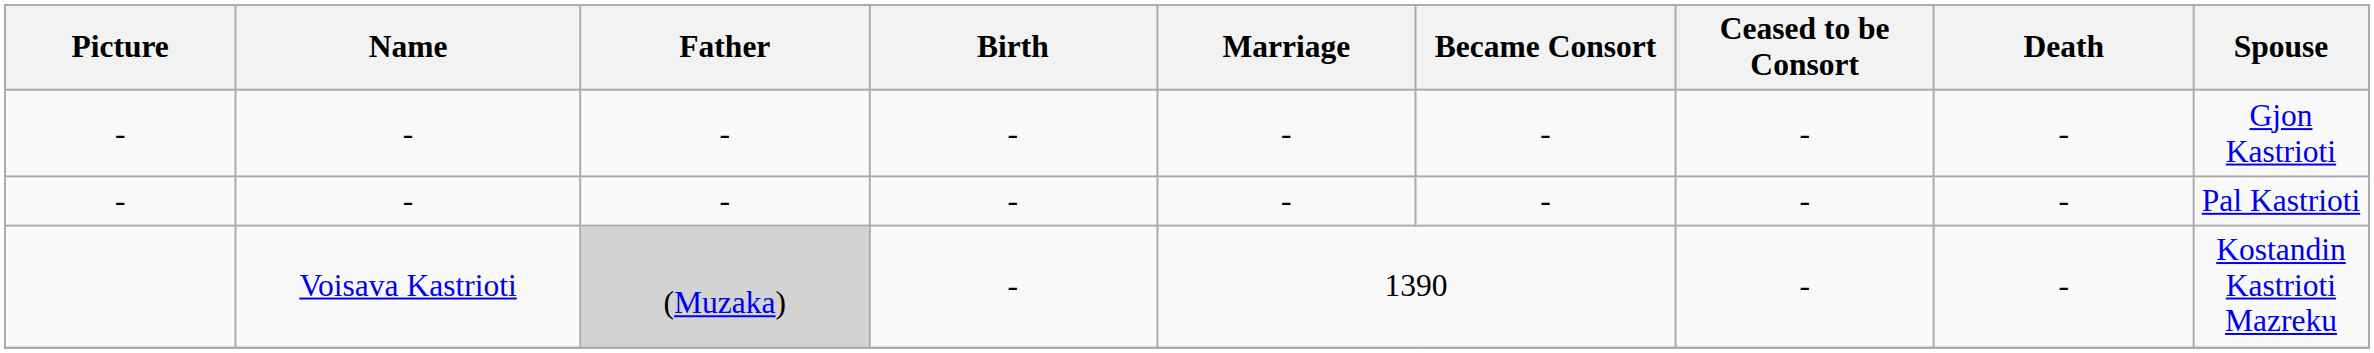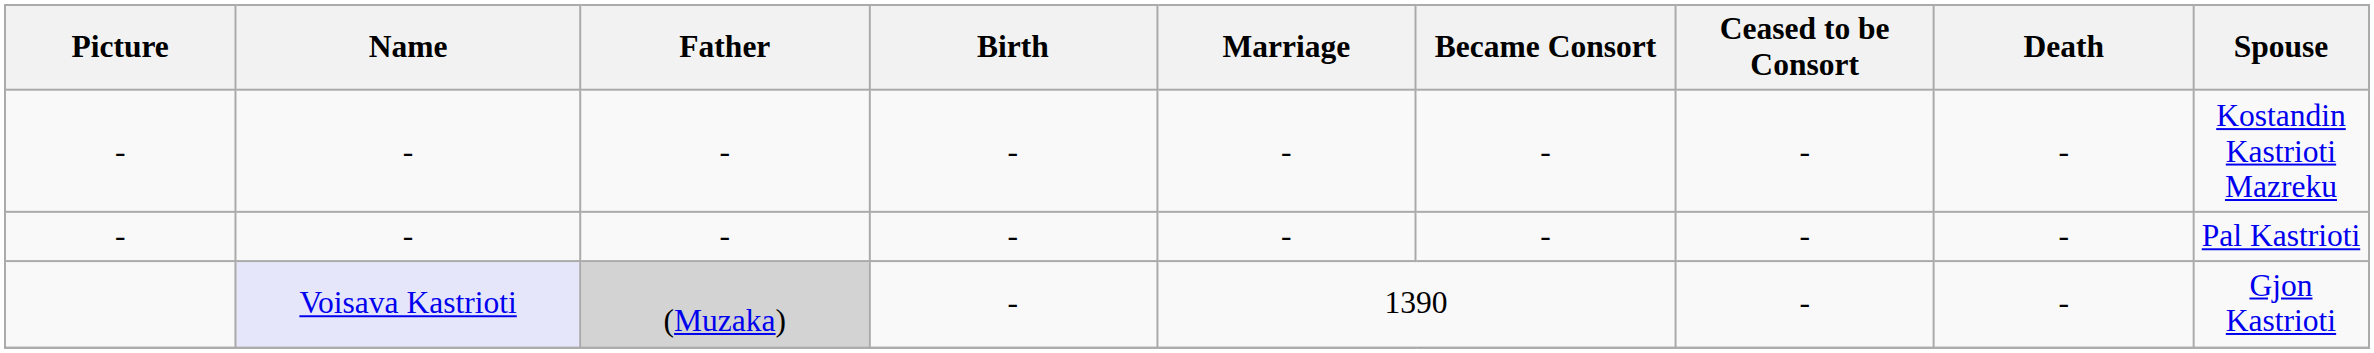(2281, 132) Gjon Kastrioti -> (2281, 150) Kostandin Kastrioti Mazreku
(408, 285) no background -> (408, 303) lavender background
(2281, 285) Kostandin Kastrioti Mazreku -> (2281, 303) Gjon Kastrioti
